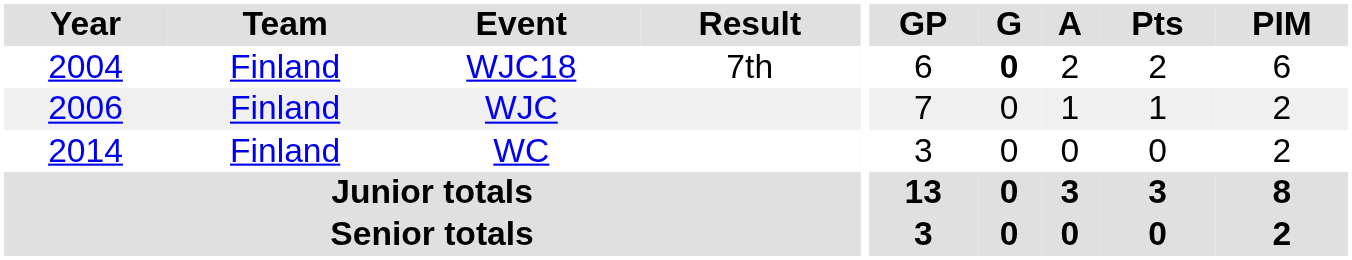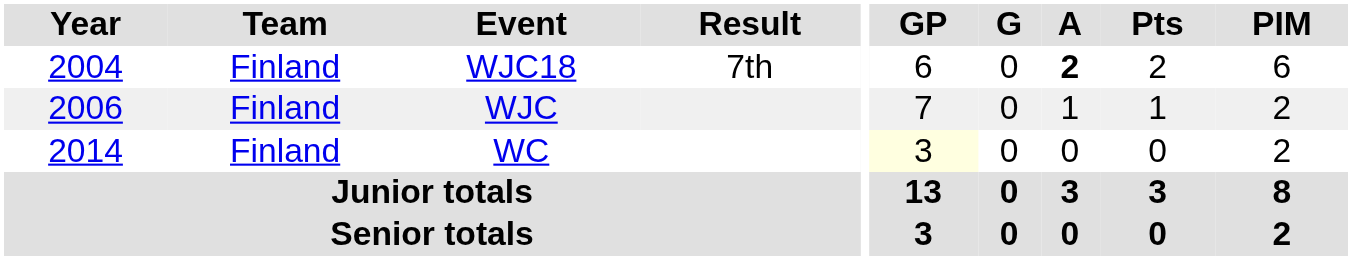(1009, 66) bold -> (1009, 66) normal
(1070, 66) normal -> (1070, 66) bold
(923, 150) no background -> (923, 150) lightyellow background
